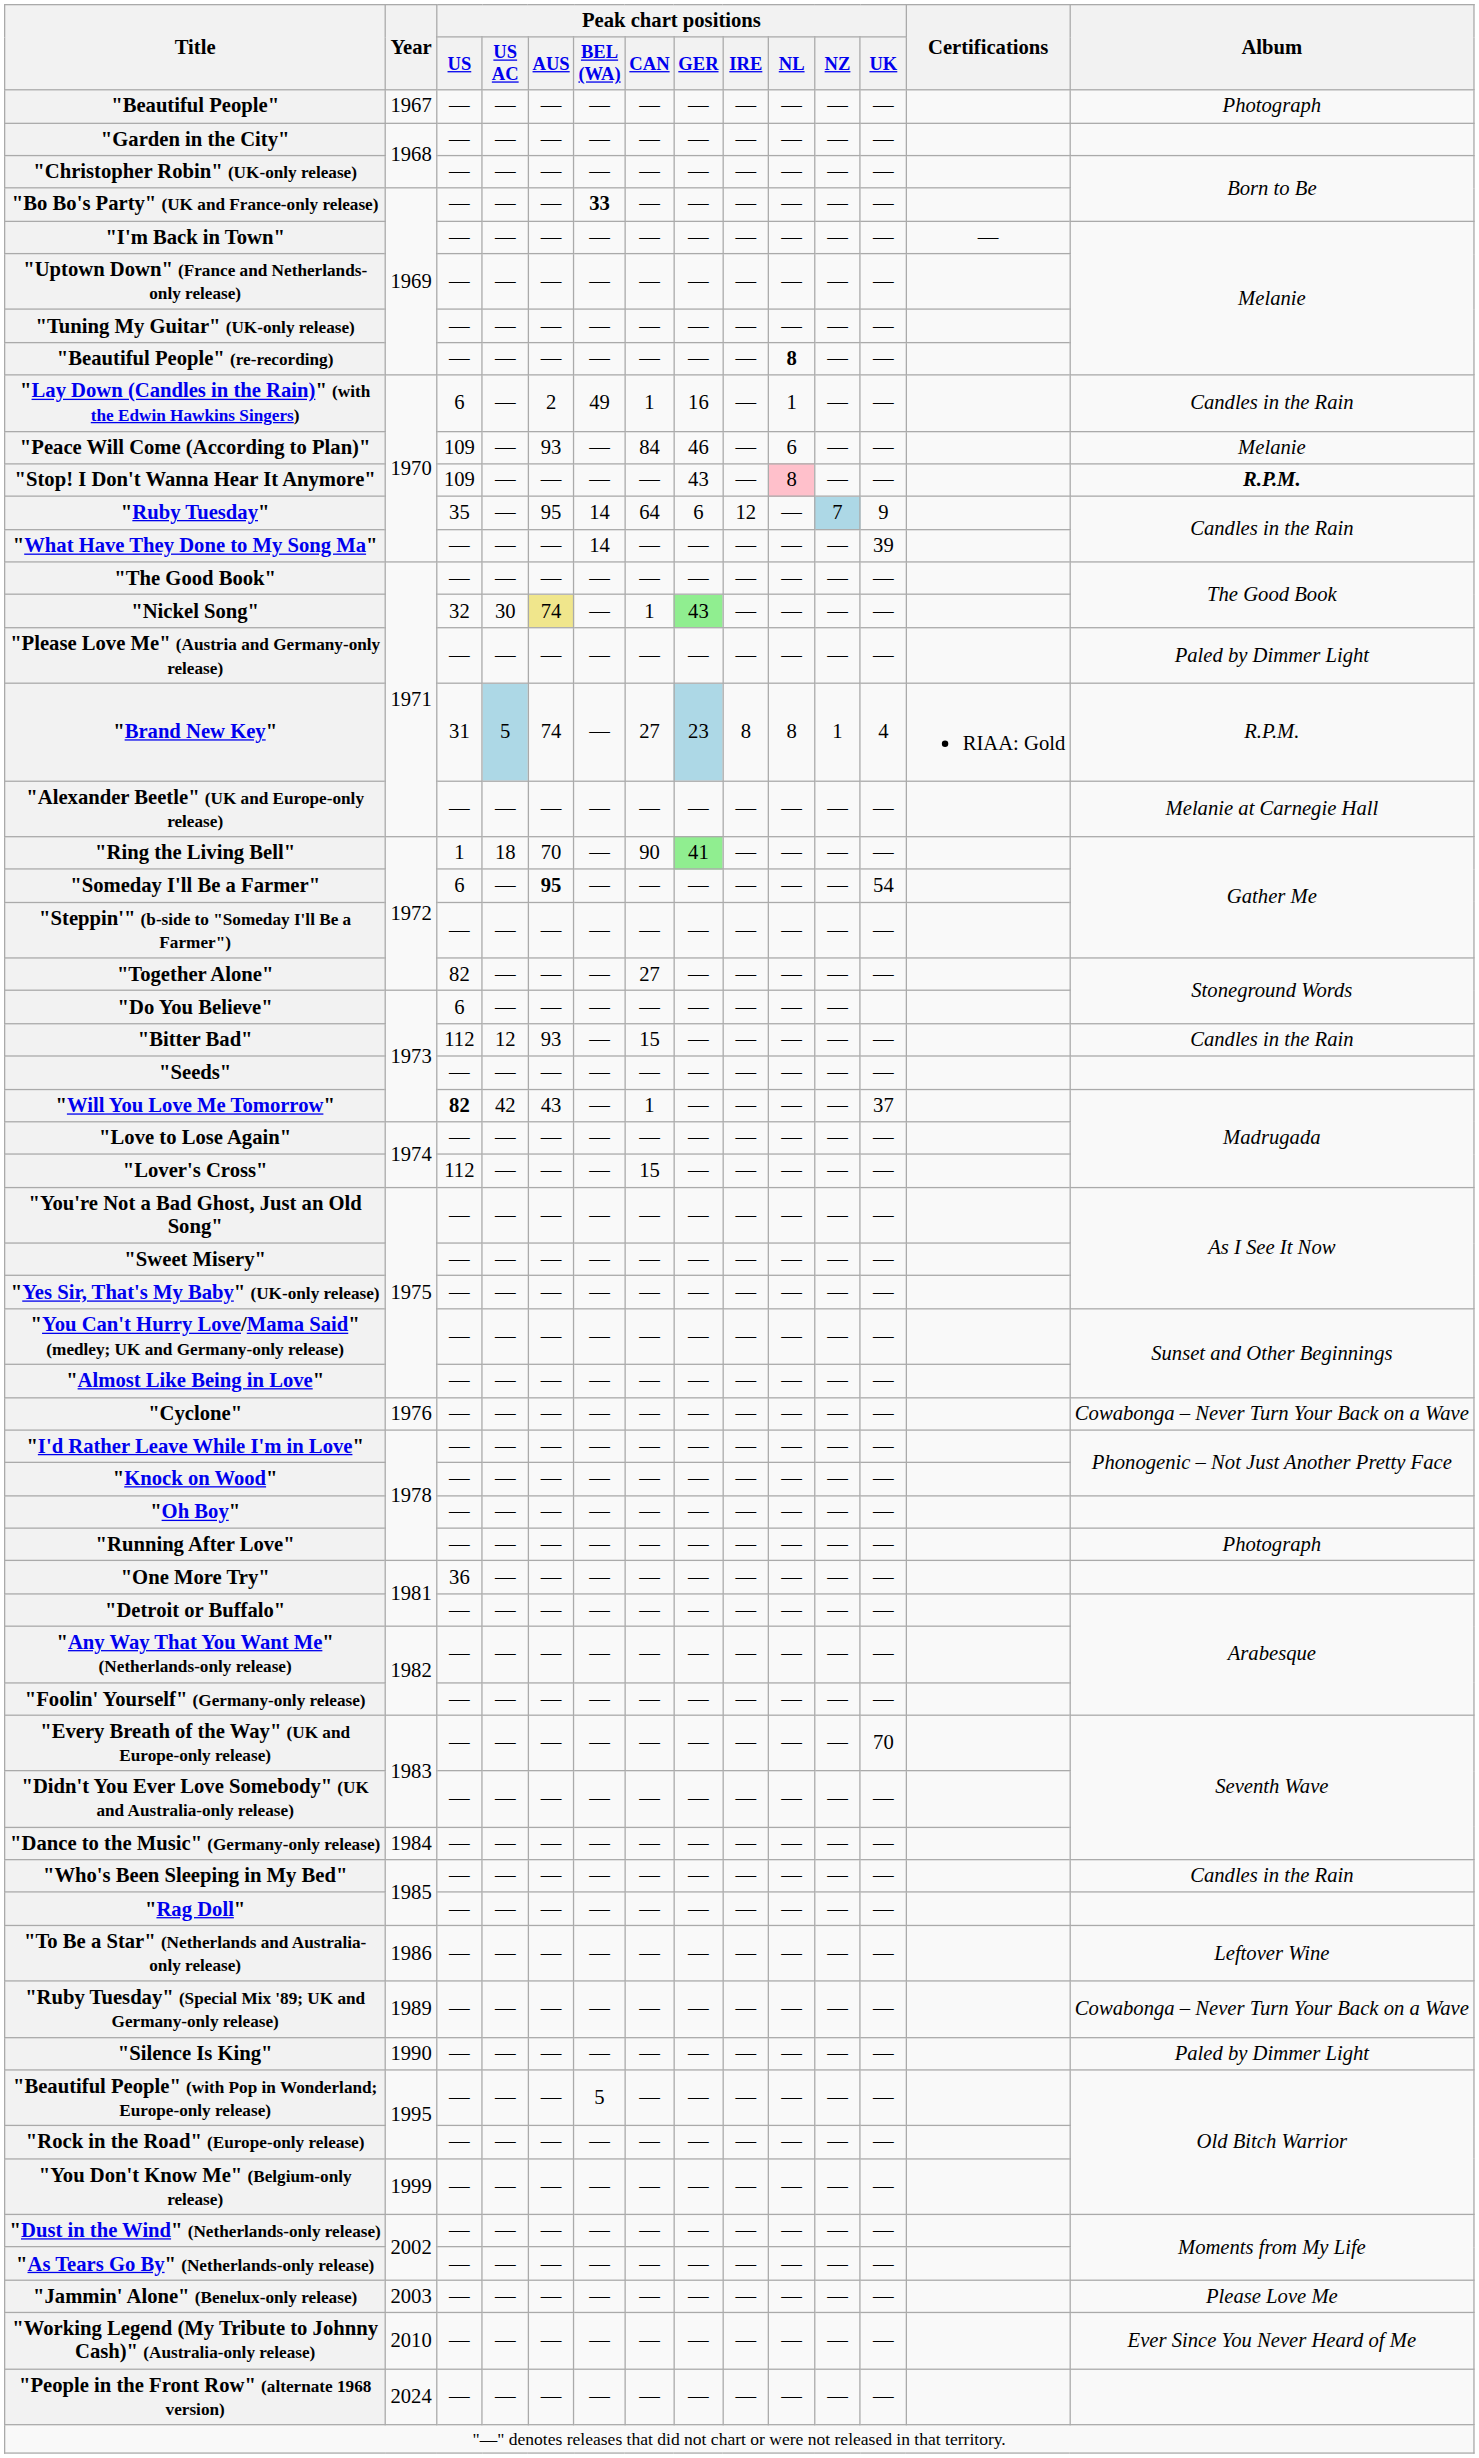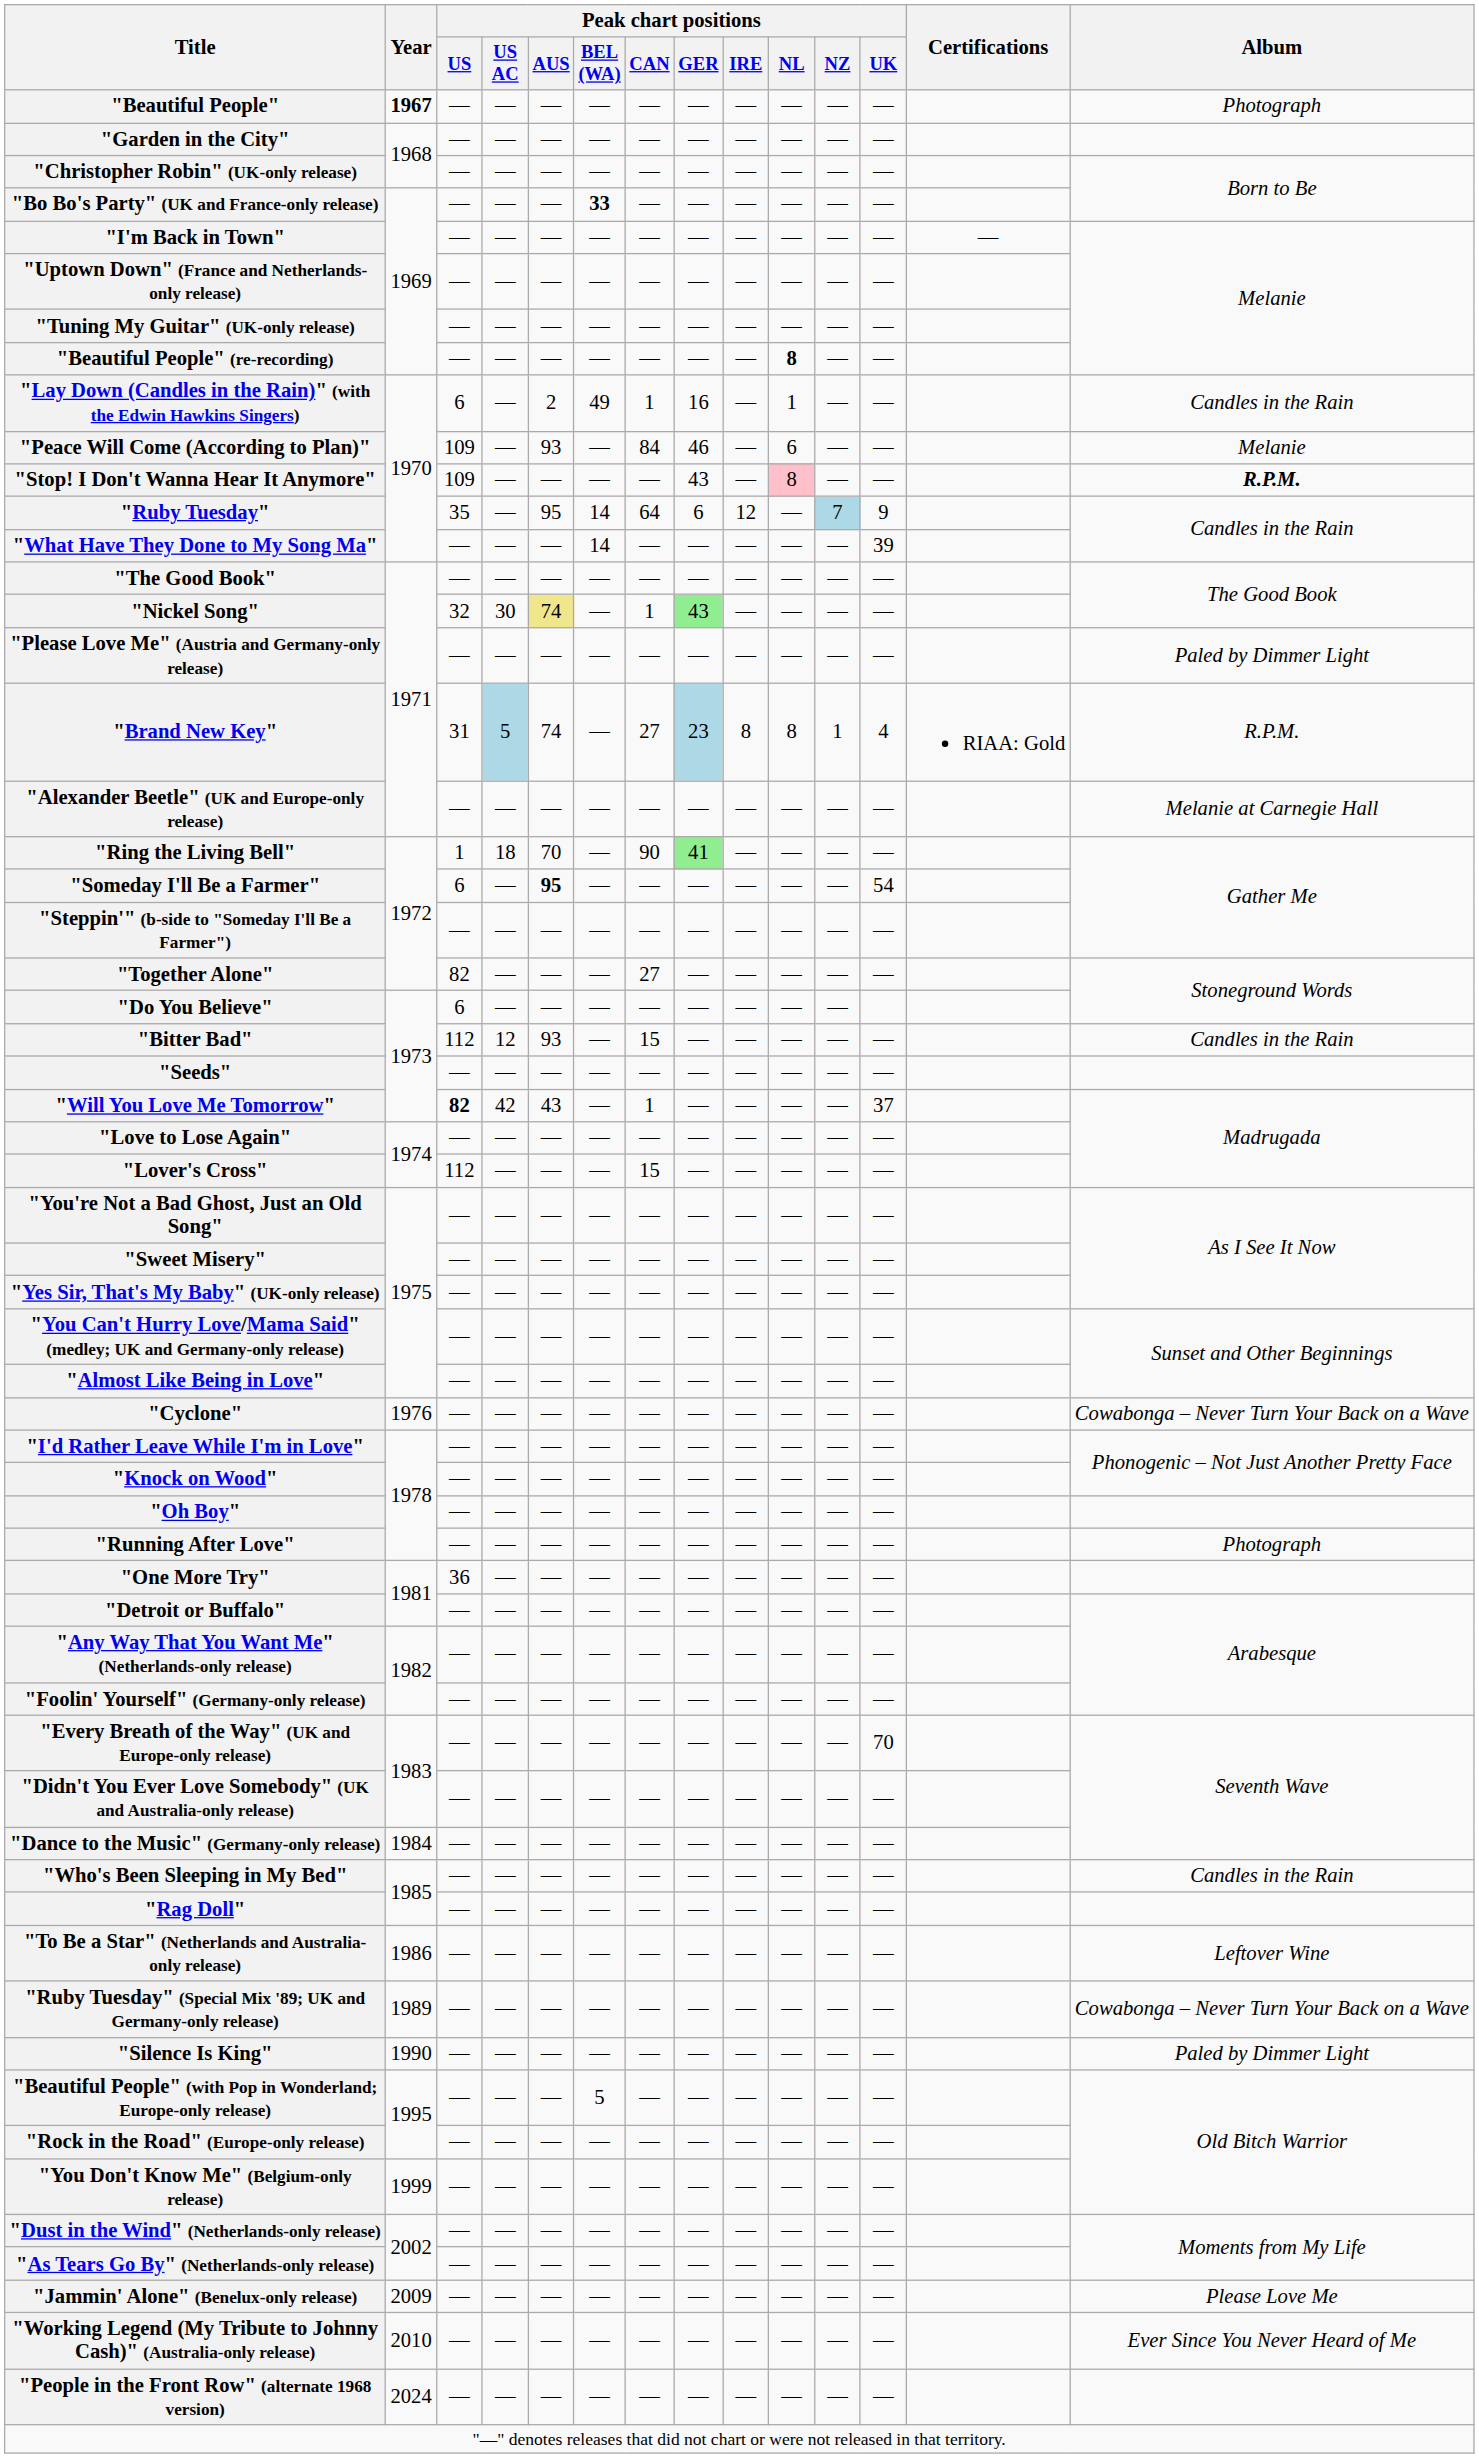(411, 106) normal -> (411, 106) bold
(411, 2296) 2003 -> (411, 2296) 2009
